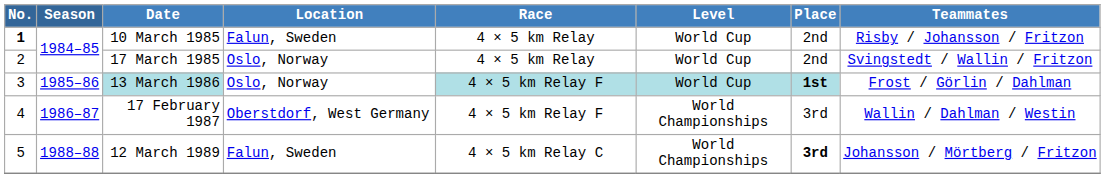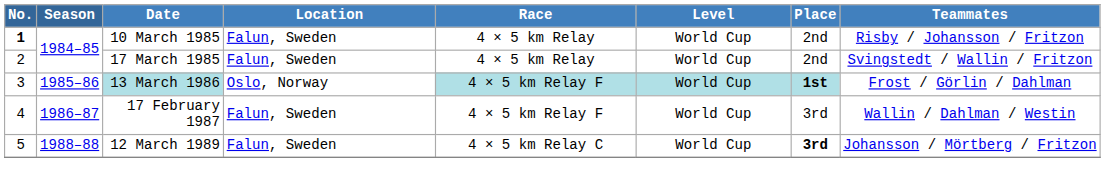(277, 62) Oslo, Norway -> (282, 62) Falun, Sweden
(328, 115) Oberstdorf, West Germany -> (282, 115) Falun, Sweden
(713, 115) World Championships -> (713, 115) World Cup
(713, 154) World Championships -> (713, 146) World Cup
